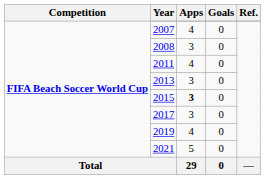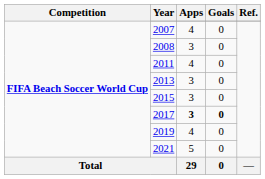(191, 98) bold -> (191, 98) normal
(191, 115) normal -> (191, 115) bold
(221, 115) normal -> (221, 115) bold
